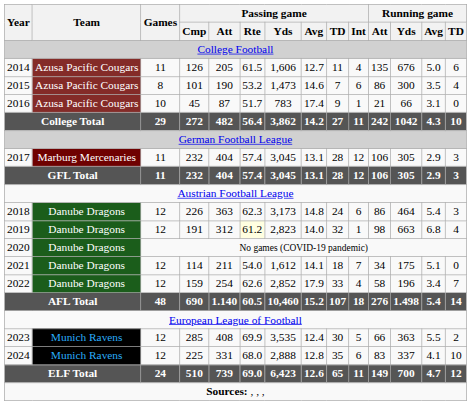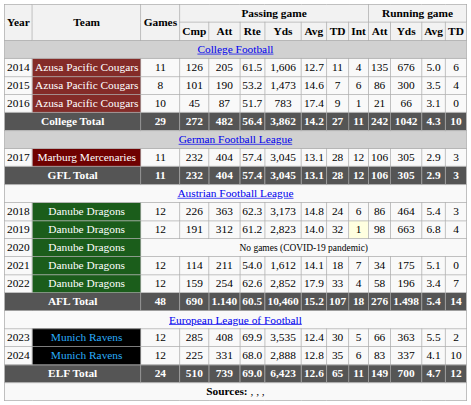(252, 229) lightyellow background -> (252, 229) no background
(359, 229) no background -> (359, 229) lightyellow background
